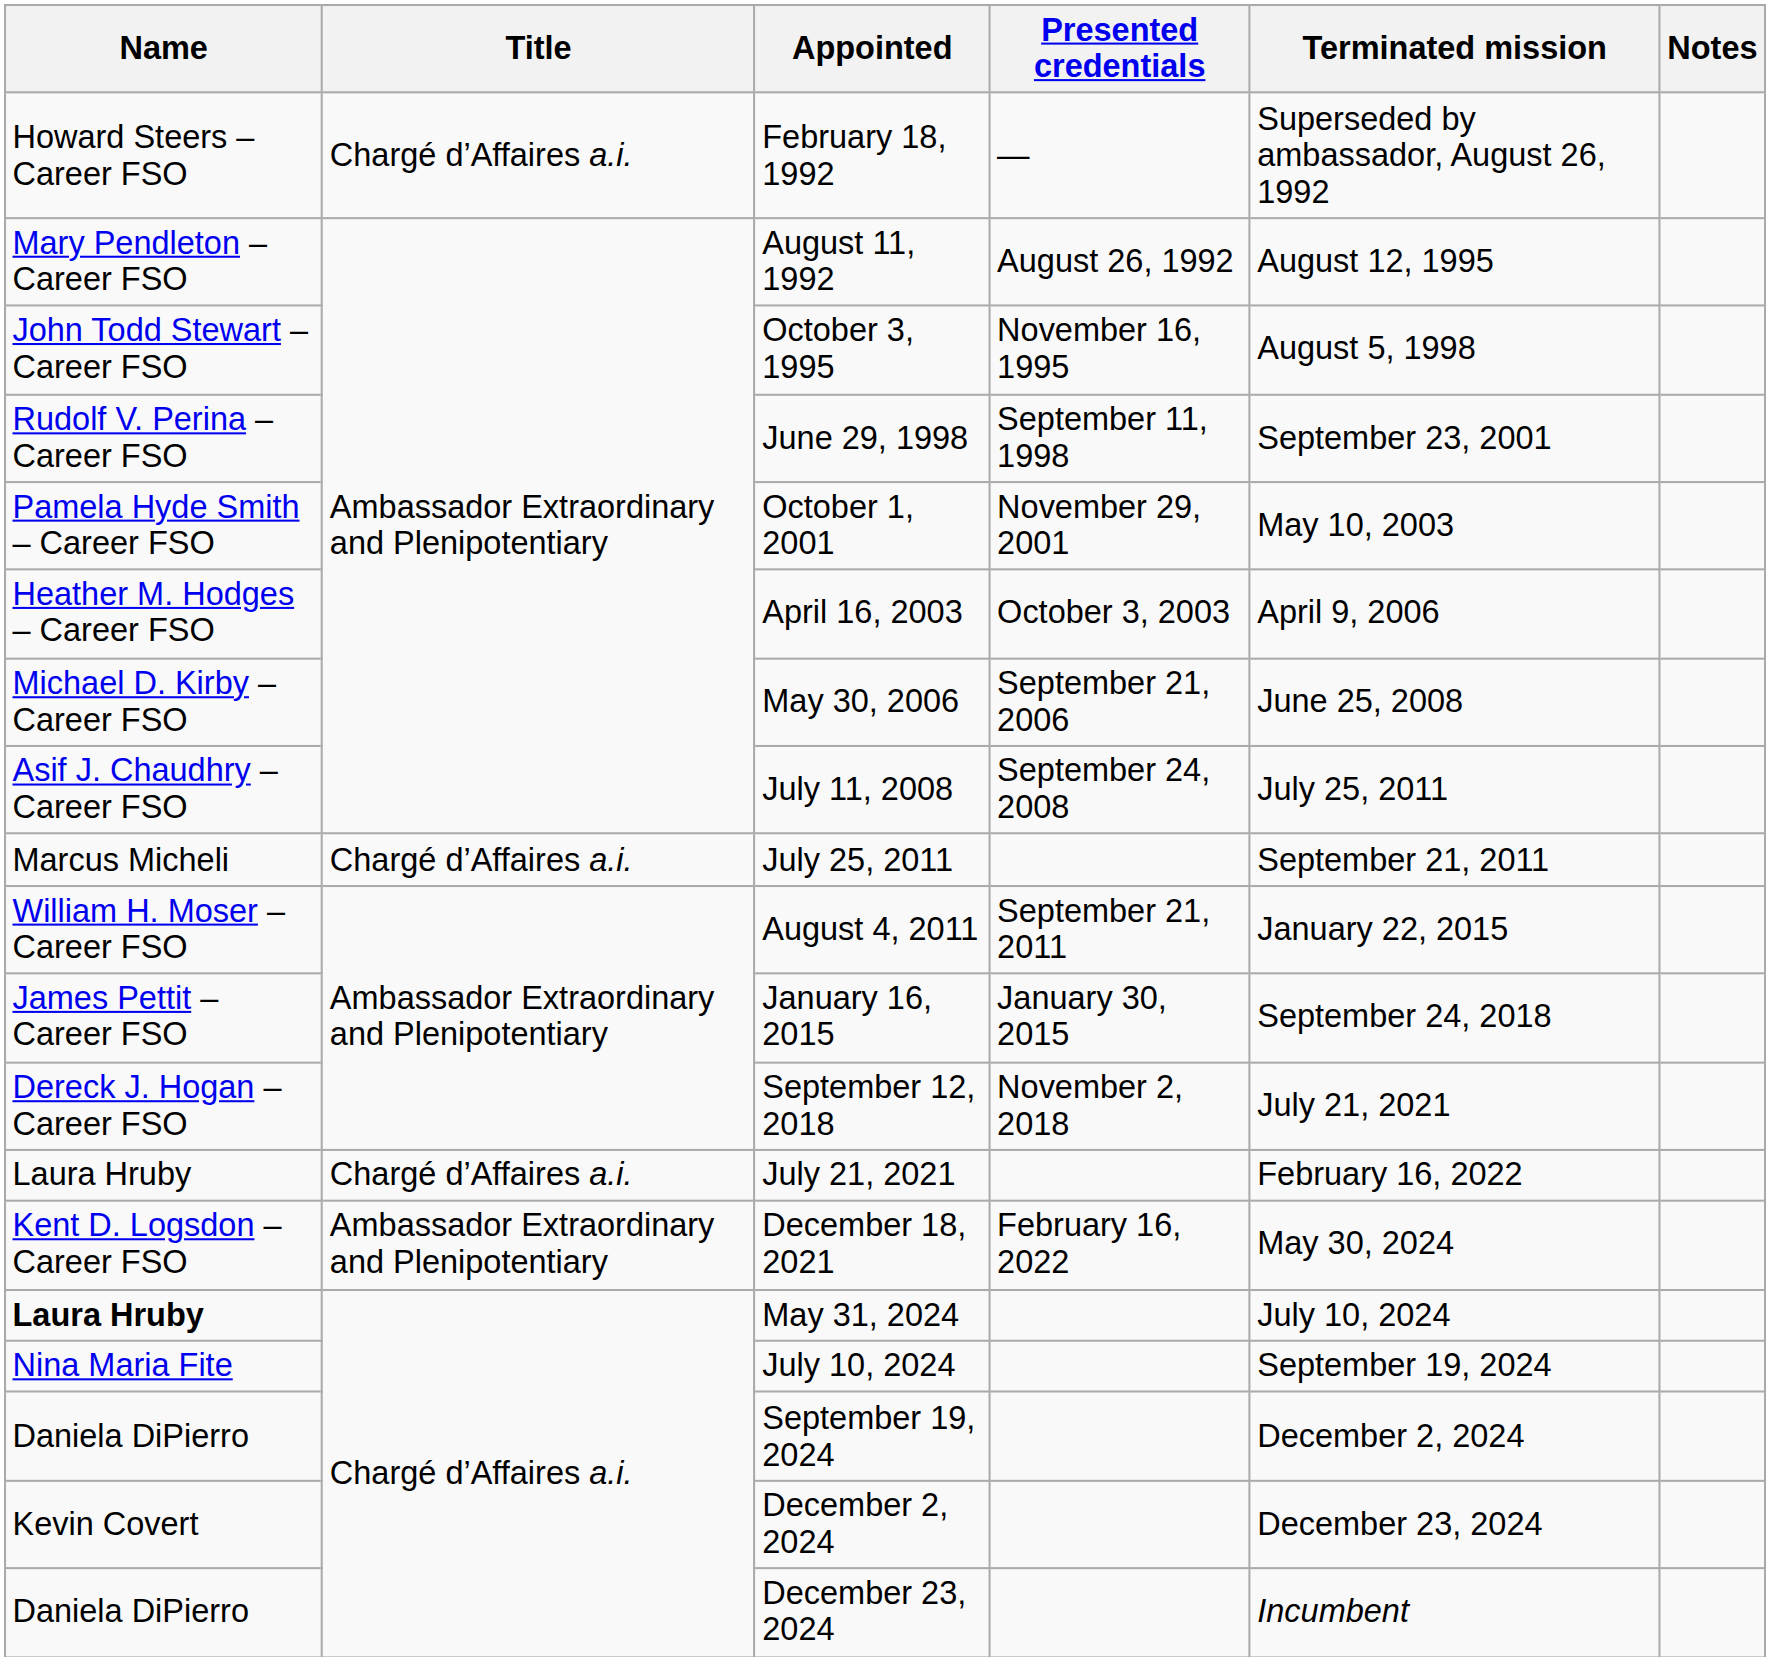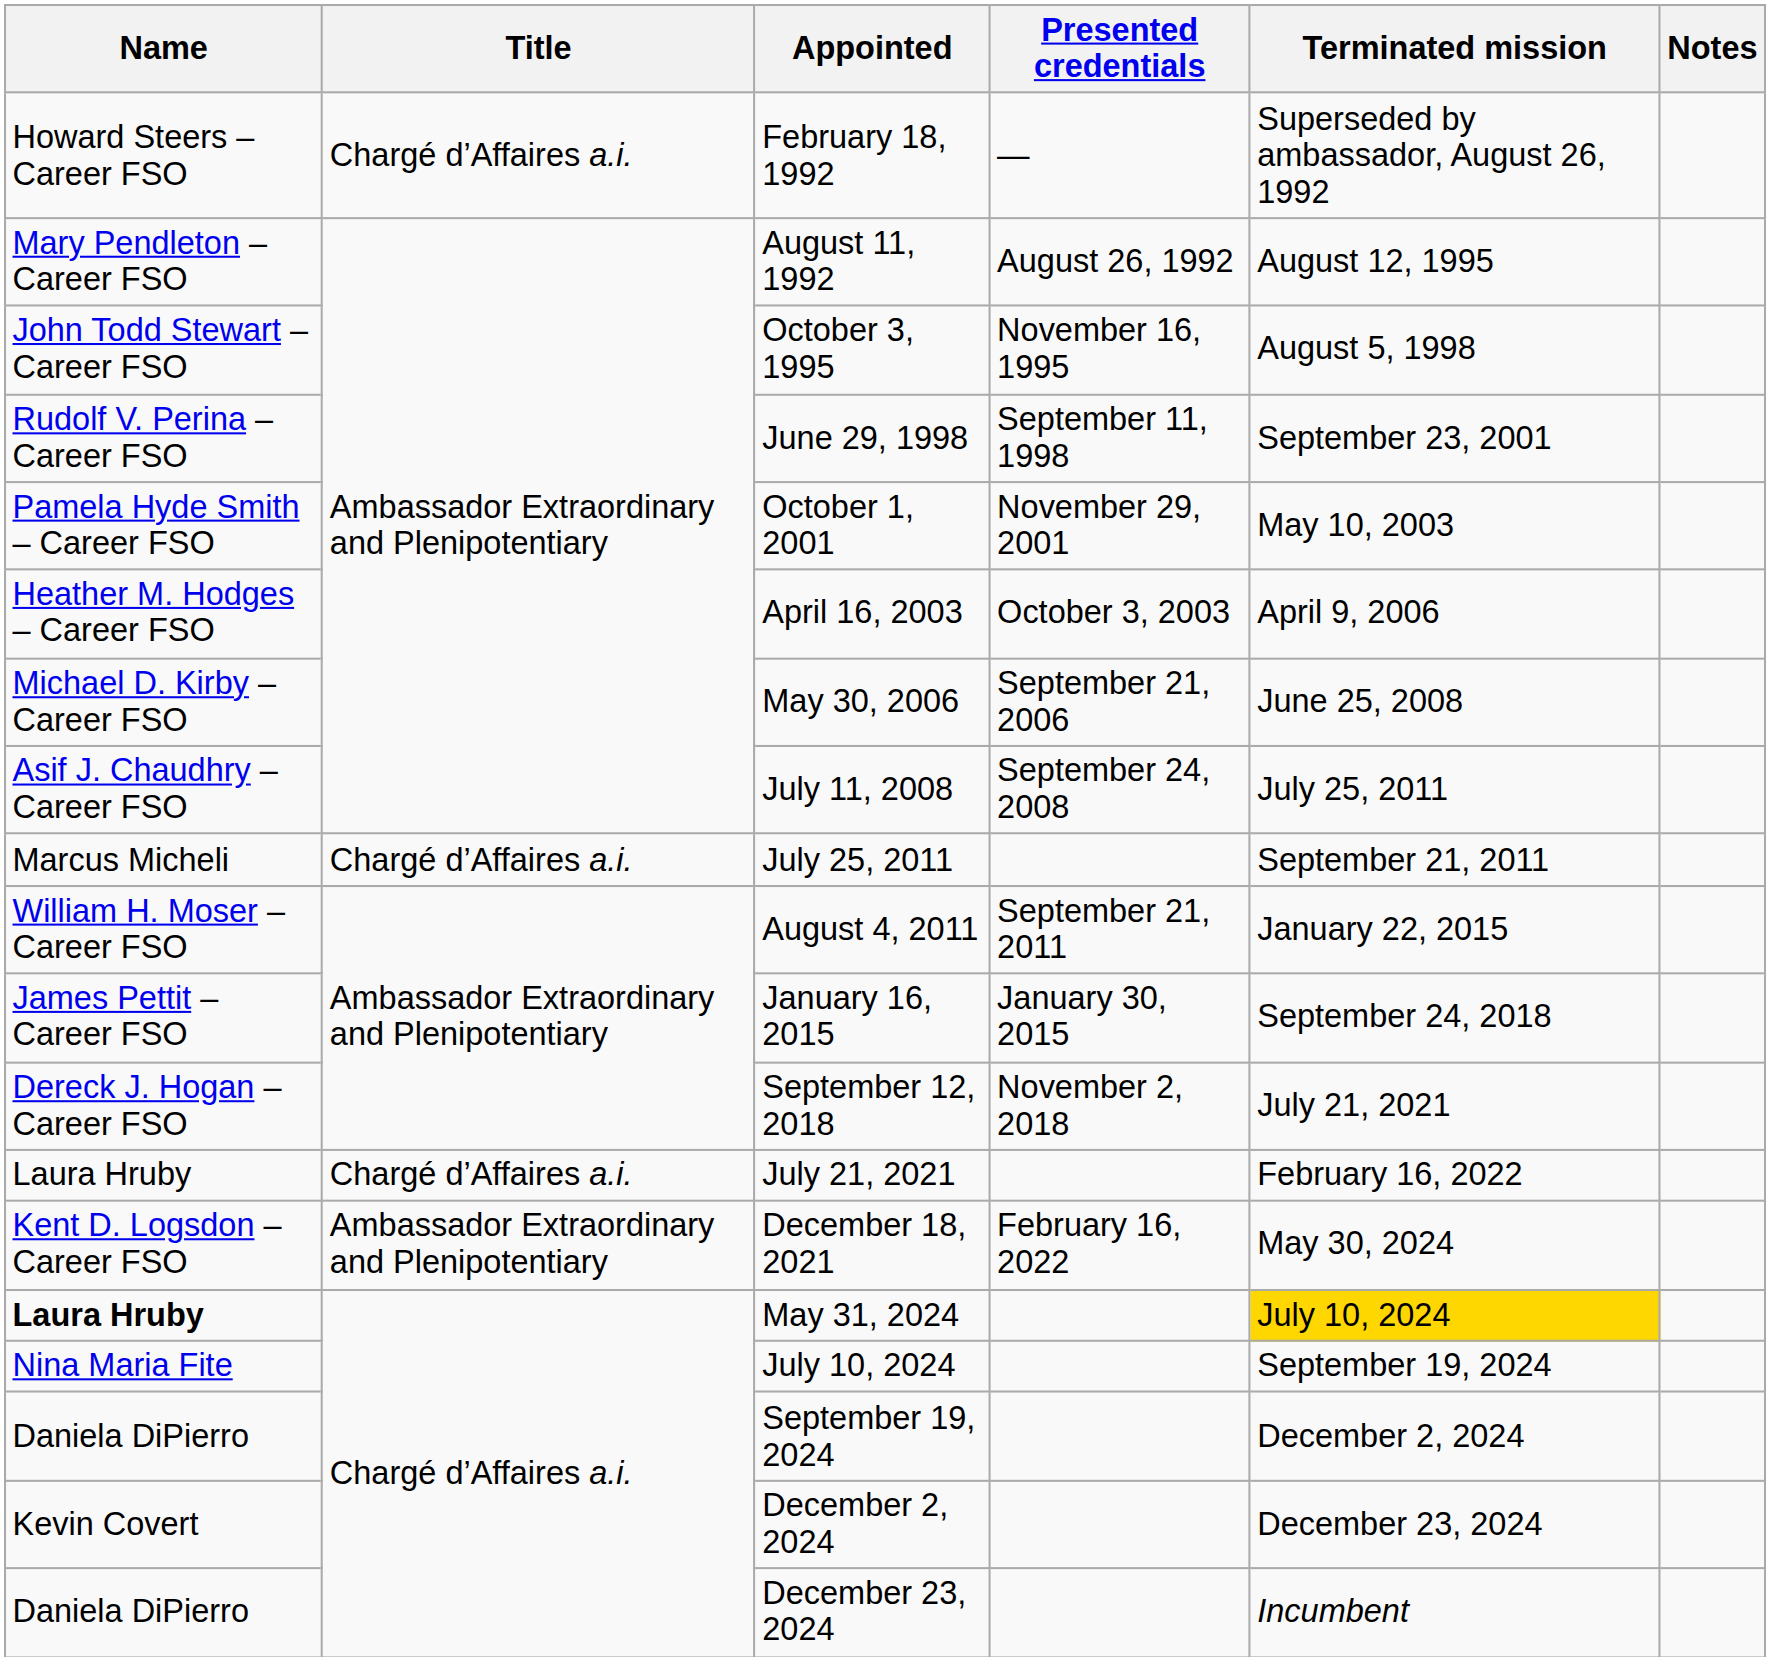(1354, 1314) no background -> (1354, 1314) gold background
